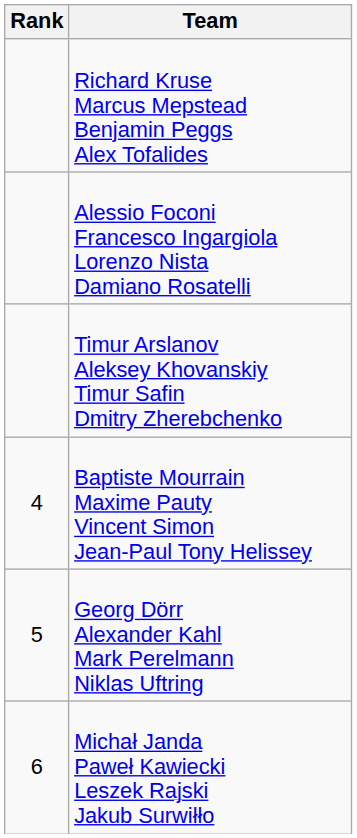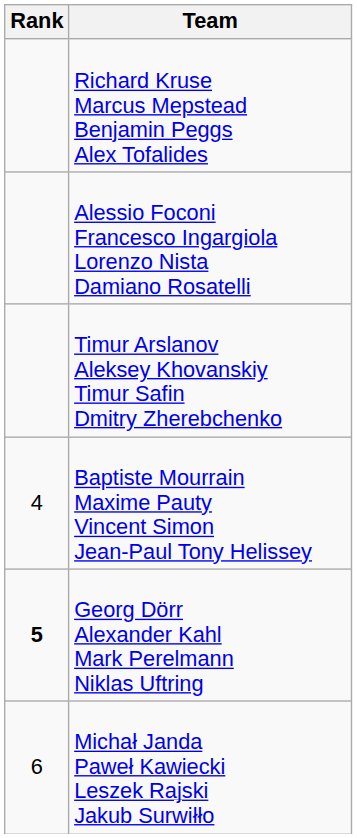(37, 634) normal -> (37, 634) bold
